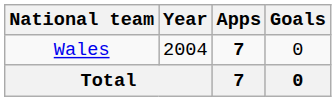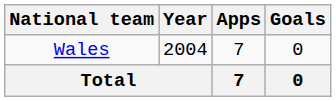(239, 50) bold -> (239, 50) normal
